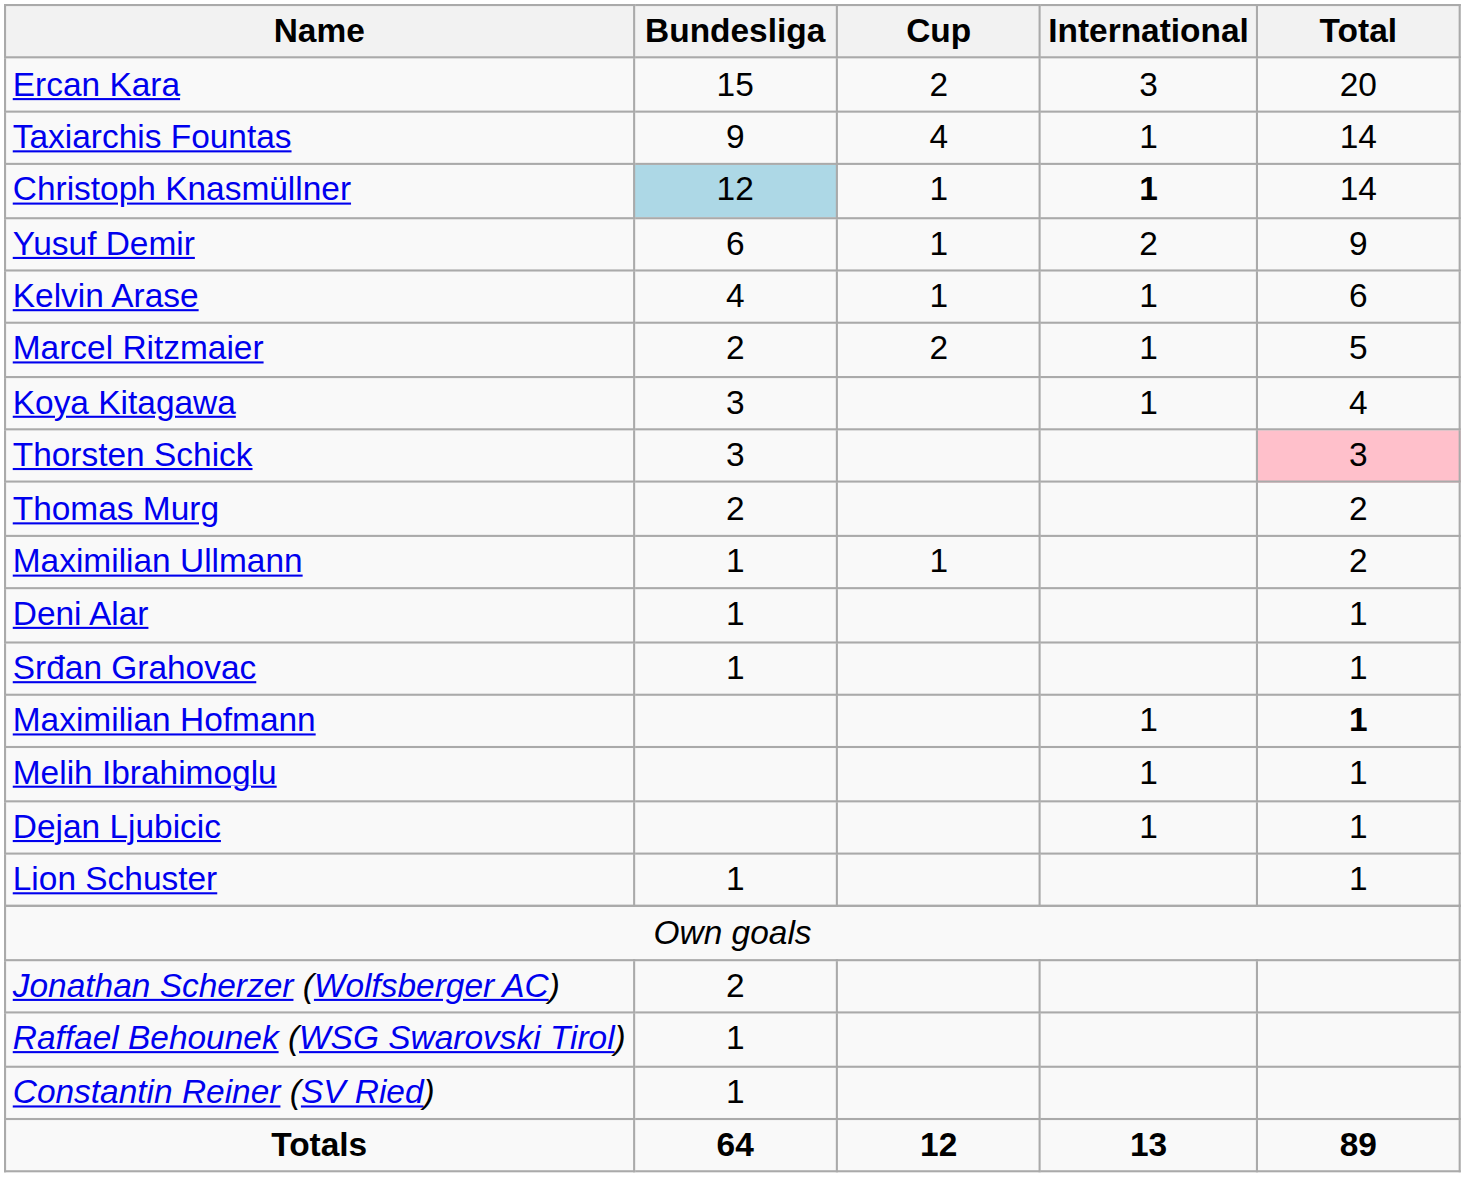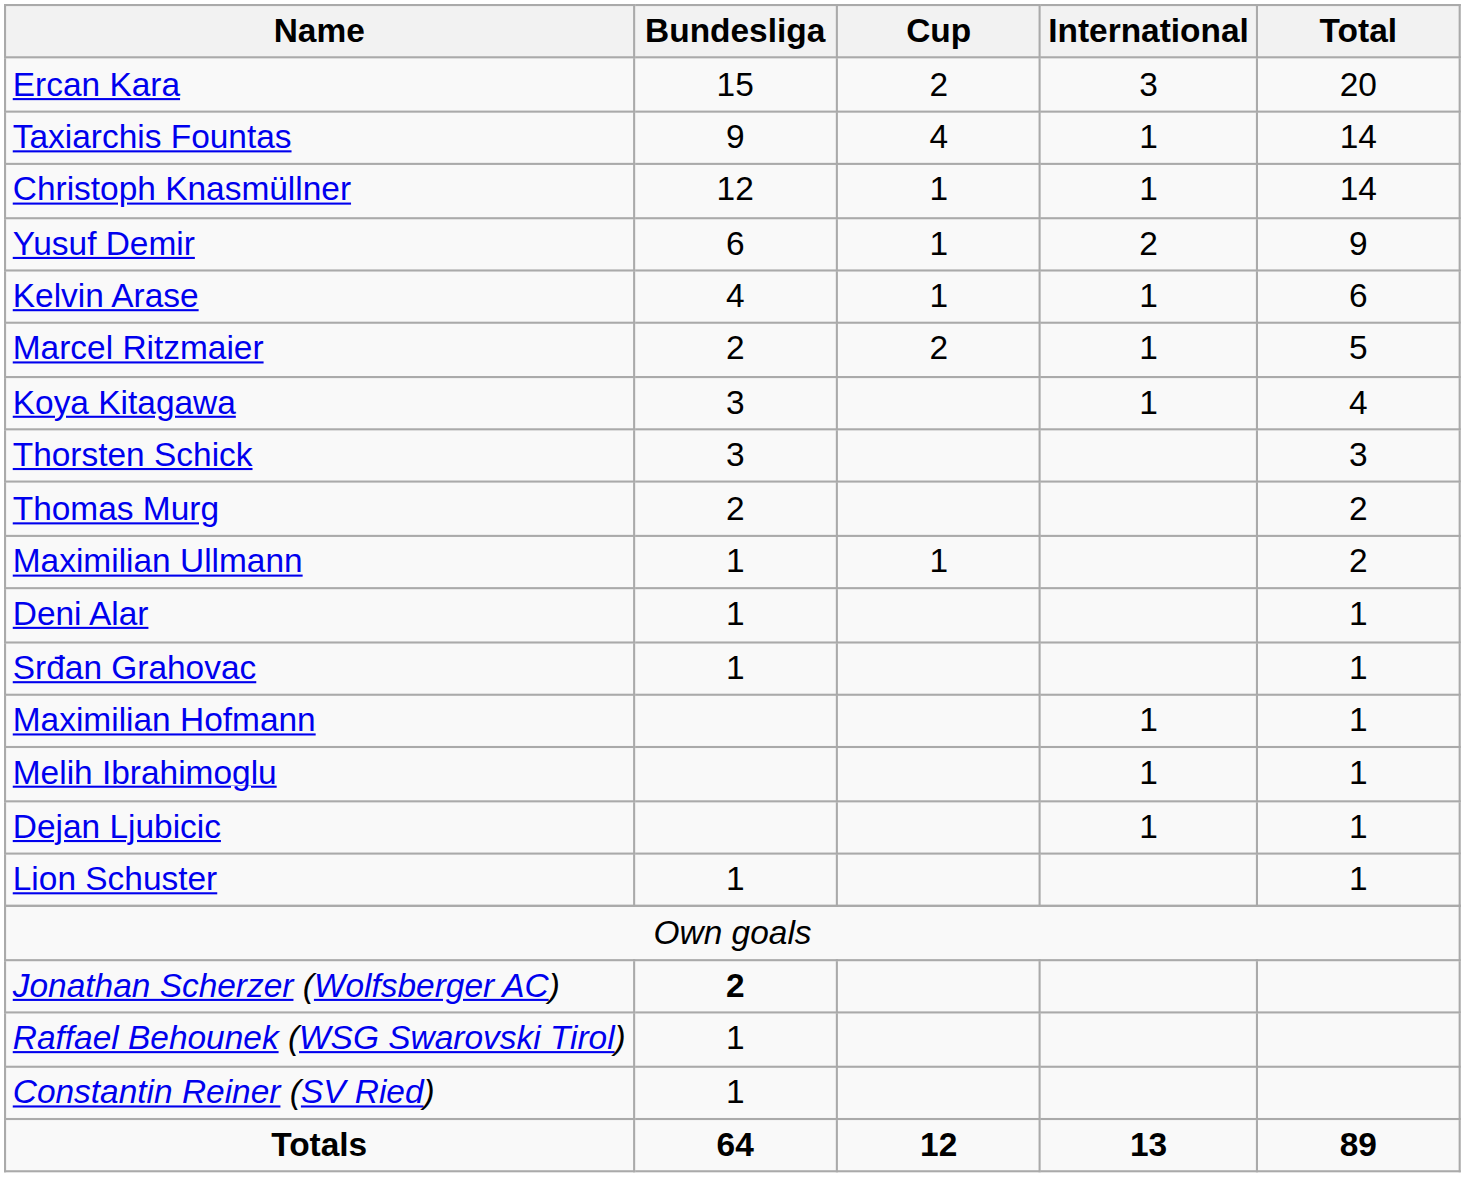(735, 190) lightblue background -> (735, 190) no background
(1149, 190) bold -> (1149, 190) normal
(1358, 455) pink background -> (1358, 455) no background
(1358, 720) bold -> (1358, 720) normal
(735, 985) normal -> (735, 985) bold
